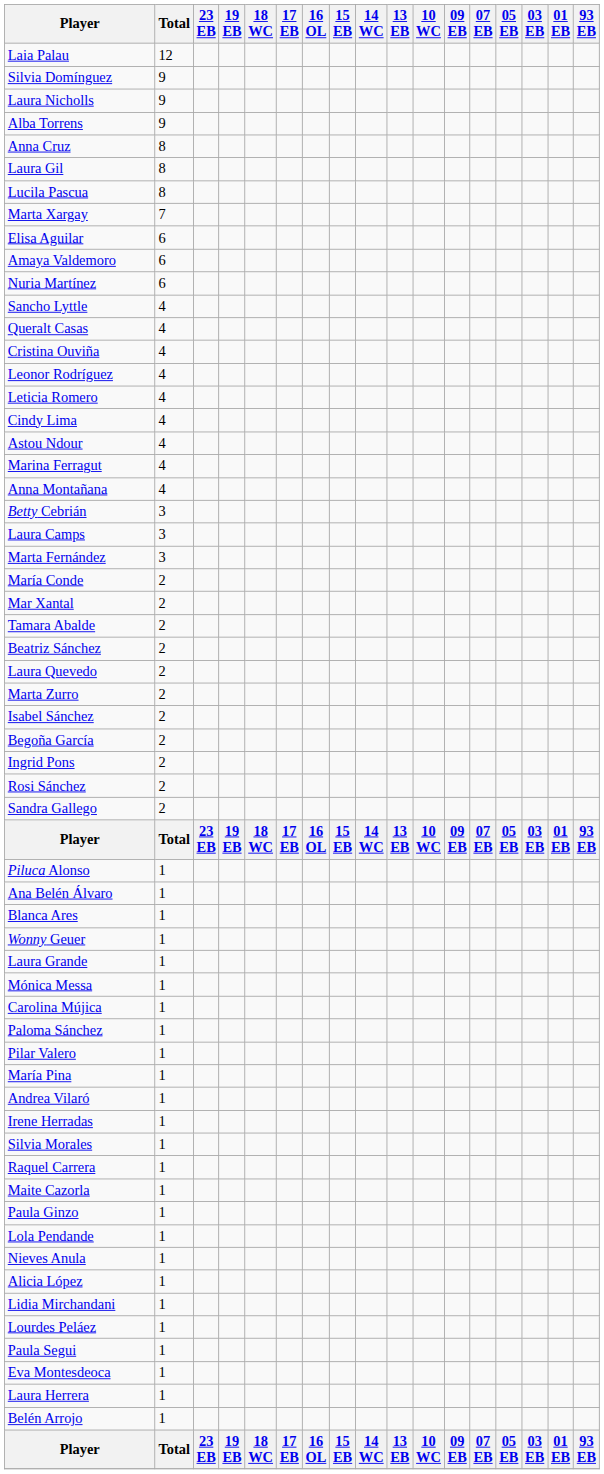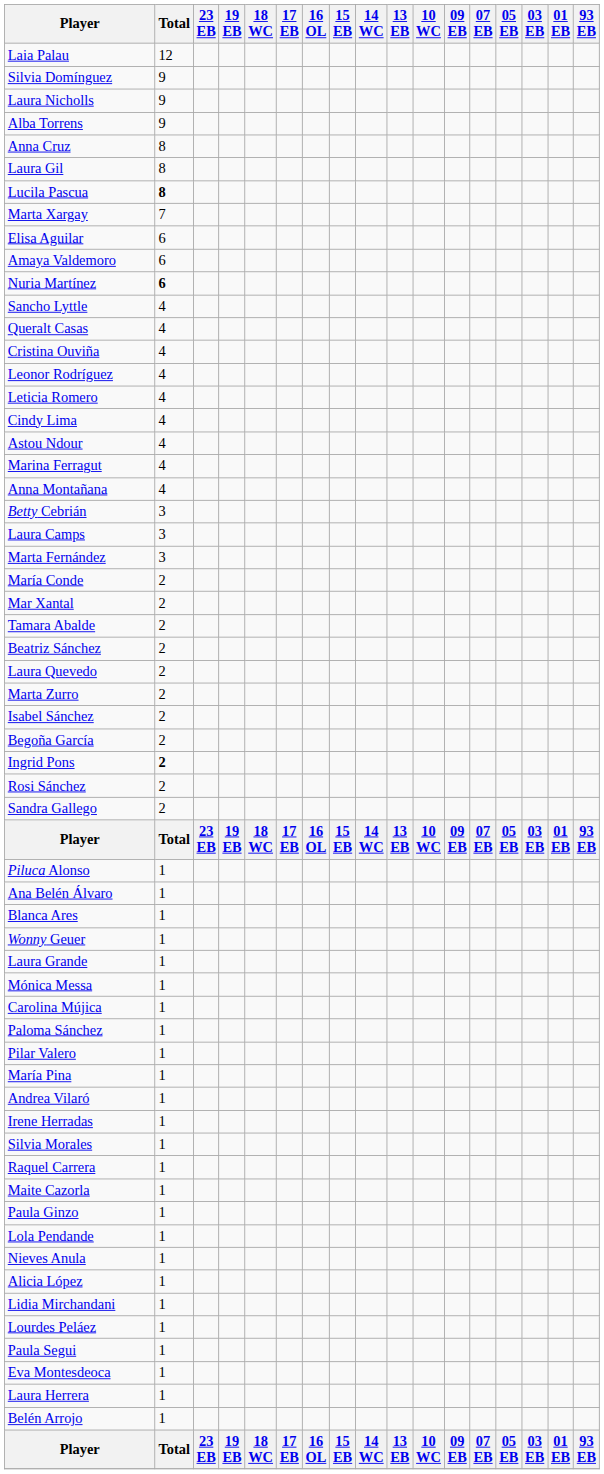(162, 191) normal -> (162, 191) bold
(162, 283) normal -> (162, 283) bold
(162, 762) normal -> (162, 762) bold
